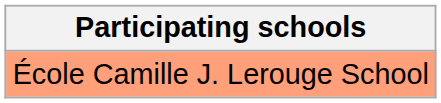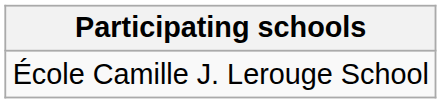(221, 73) lightsalmon background -> (221, 73) no background
